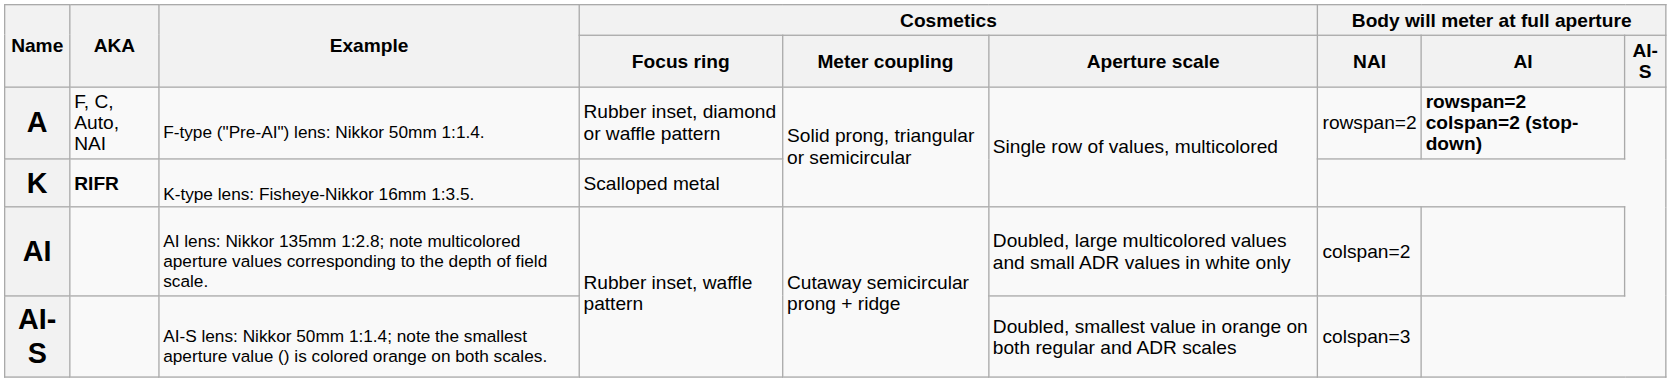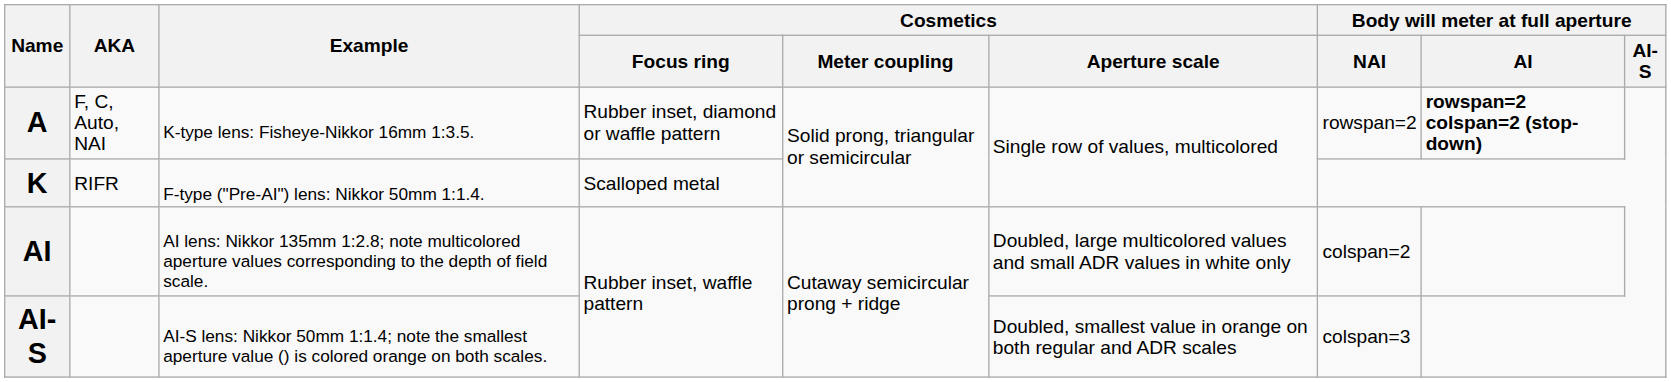(324, 133) F-type ("Pre-AI") lens: Nikkor 50mm 1:1.4. -> (319, 133) K-type lens: Fisheye-Nikkor 16mm 1:3.5.
(97, 184) bold -> (97, 184) normal
(319, 194) K-type lens: Fisheye-Nikkor 16mm 1:3.5. -> (324, 194) F-type ("Pre-AI") lens: Nikkor 50mm 1:1.4.
